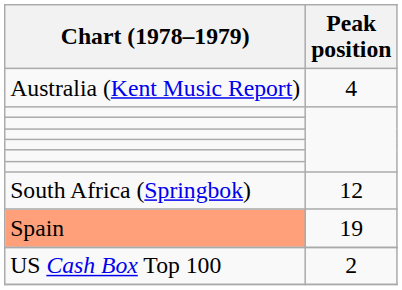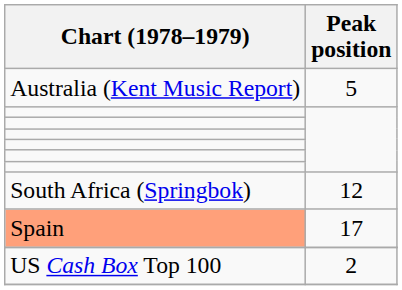(351, 87) 4 -> (351, 87) 5
(351, 228) 19 -> (351, 228) 17
